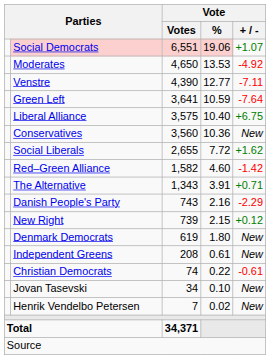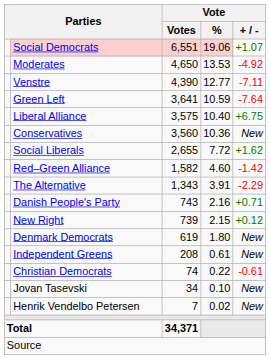(249, 185) +0.71 -> (251, 185) -2.29
(251, 202) -2.29 -> (249, 202) +0.71
